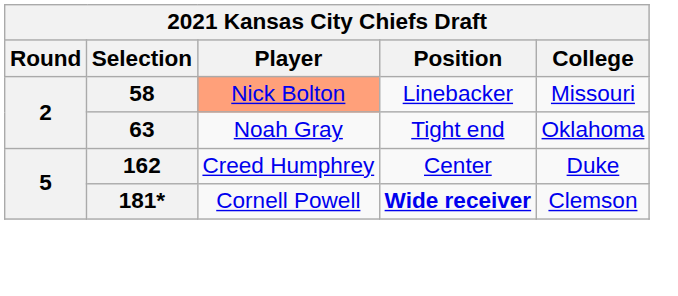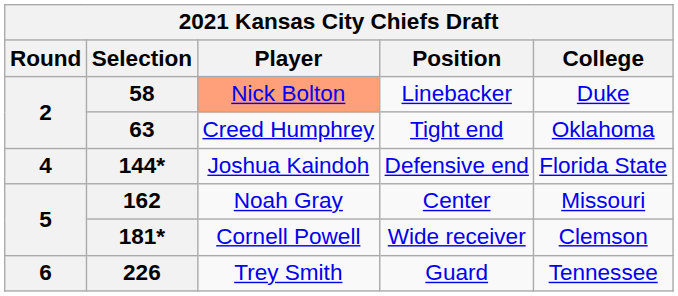(593, 93) Missouri -> (603, 93) Duke
(288, 129) Noah Gray -> (288, 129) Creed Humphrey
+ row: (142, 165)
(288, 165) Creed Humphrey -> (288, 201) Noah Gray
(593, 165) Duke -> (603, 201) Missouri
(458, 201) bold -> (457, 237) normal
+ row: (142, 272)
